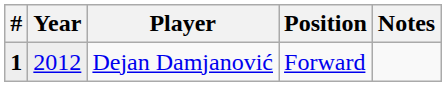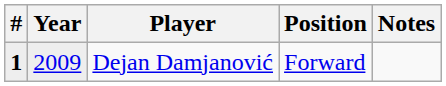(57, 61) 2012 -> (57, 61) 2009
